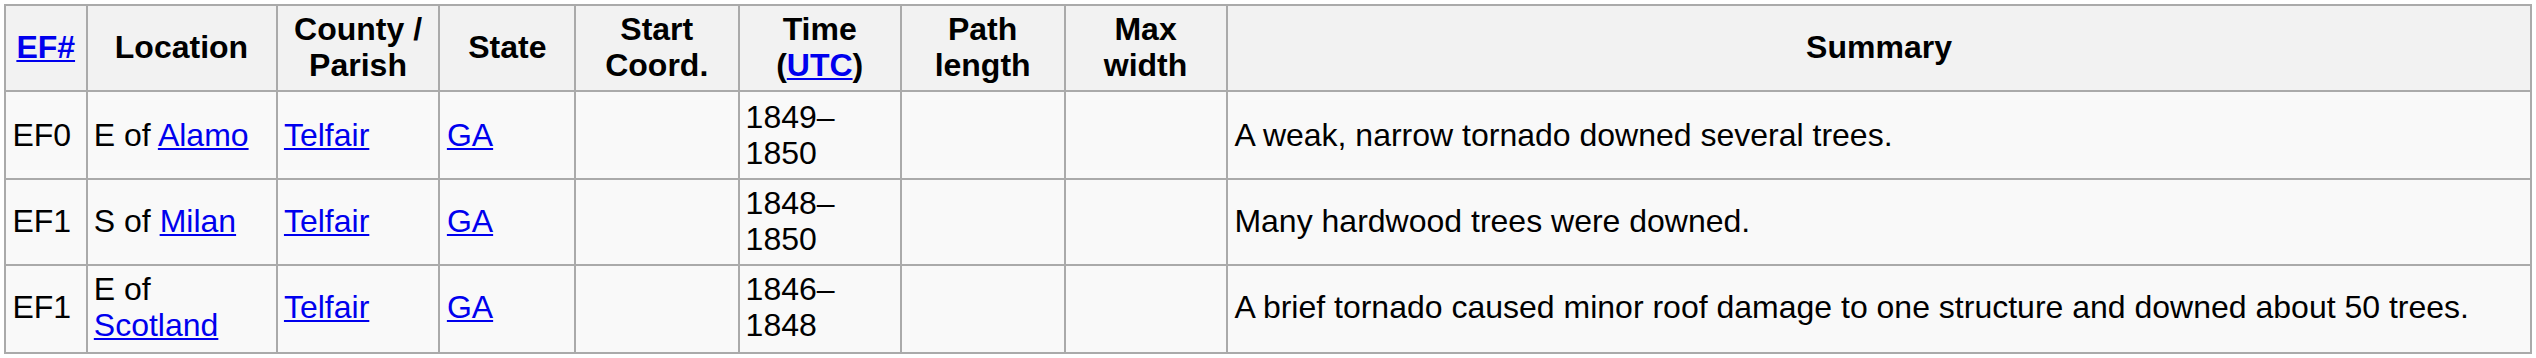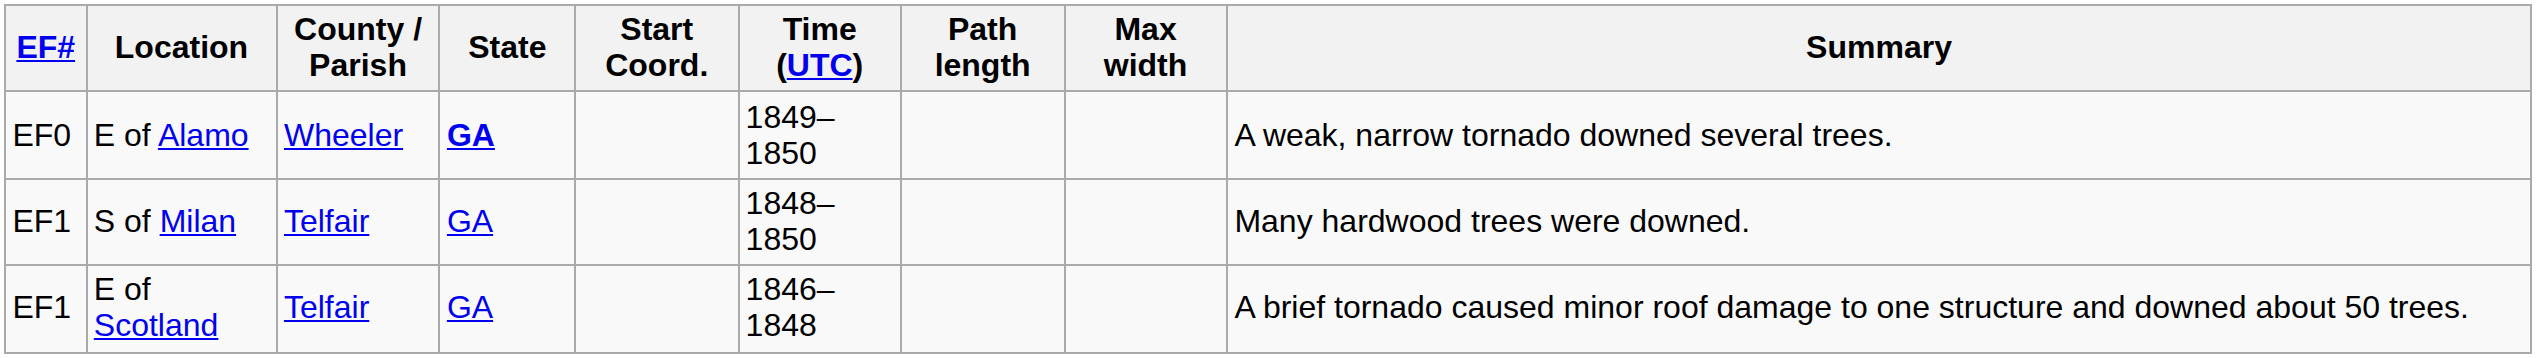(327, 134) Telfair -> (344, 134) Wheeler
(470, 134) normal -> (471, 134) bold
